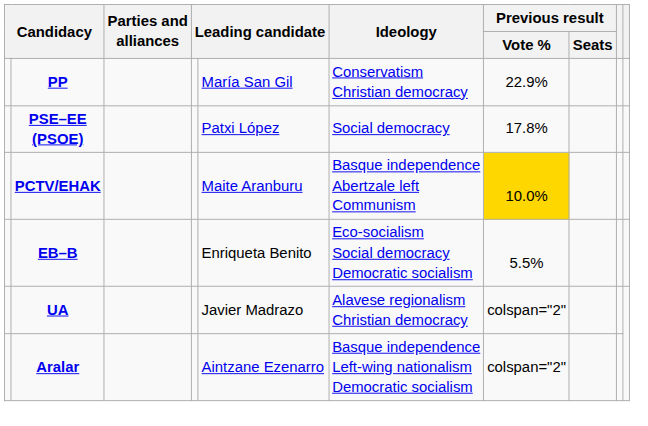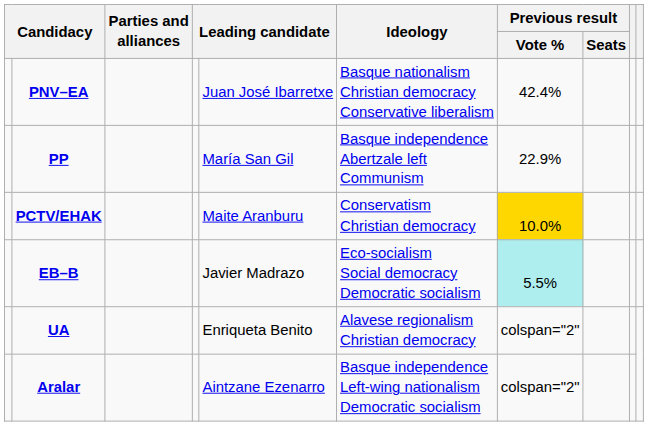+ row: (59, 92)
(400, 82) Conservatism Christian democracy -> (414, 159) Basque independence Abertzale left Communism
- row: (58, 129)
(406, 186) Basque independence Abertzale left Communism -> (408, 216) Conservatism Christian democracy
(257, 253) Enriqueta Benito -> (253, 273) Javier Madrazo
(527, 263) no background -> (540, 283) paleturquoise background
(252, 310) Javier Madrazo -> (257, 330) Enriqueta Benito
